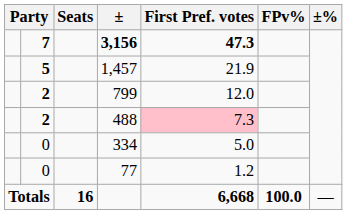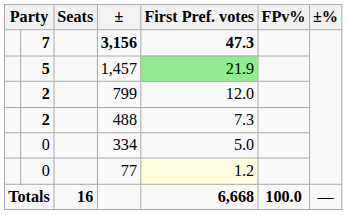(240, 68) no background -> (240, 68) lightgreen background
(244, 119) pink background -> (244, 119) no background
(244, 171) no background -> (244, 171) lightyellow background
